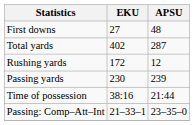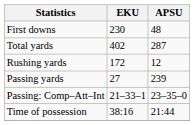(115, 29) 27 -> (117, 29) 230
(117, 79) 230 -> (115, 79) 27
rows swapped: (56, 112) <-> (47, 95)
